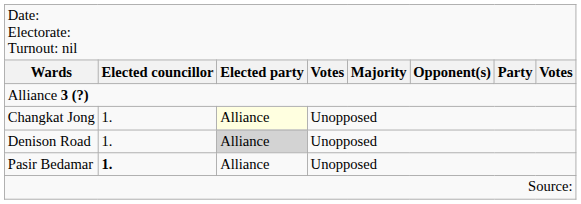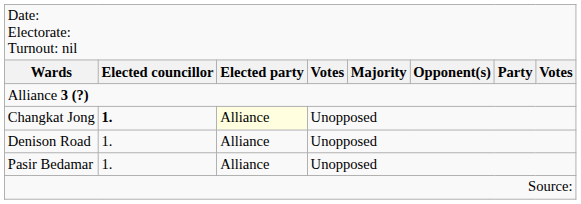(107, 118) normal -> (107, 118) bold
(245, 141) lightgrey background -> (245, 141) no background
(107, 164) bold -> (107, 164) normal
